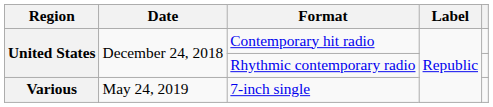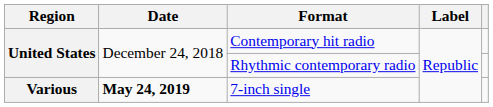(145, 89) normal -> (146, 89) bold
